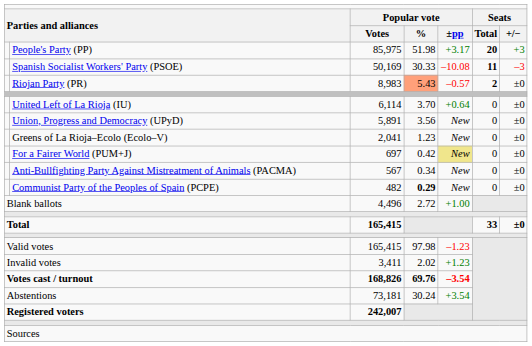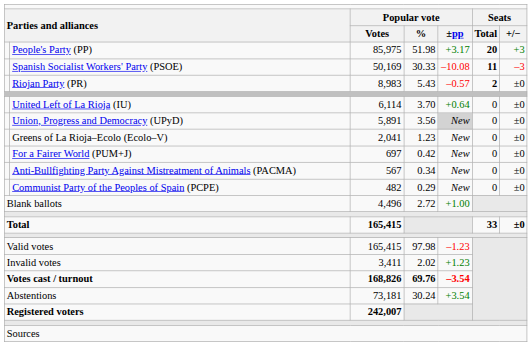(426, 83) lightsalmon background -> (426, 83) no background
(460, 121) no background -> (460, 121) lightgrey background
(460, 154) khaki background -> (460, 154) no background
(426, 187) bold -> (426, 187) normal
